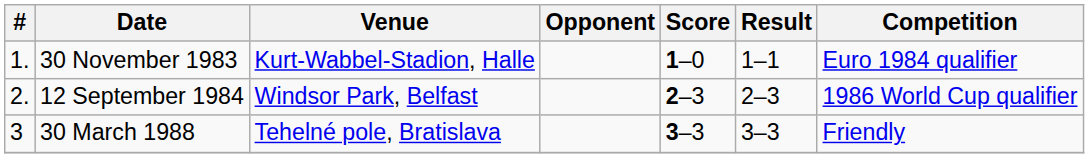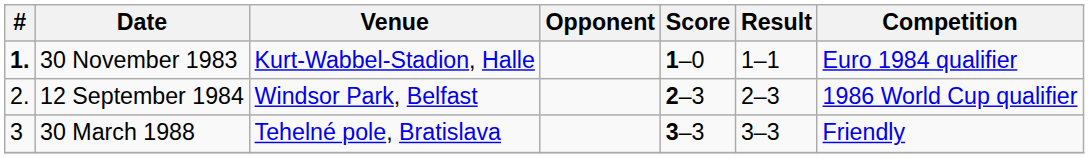(20, 59) normal -> (20, 59) bold
